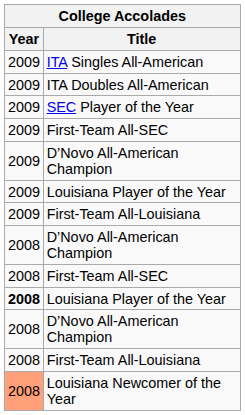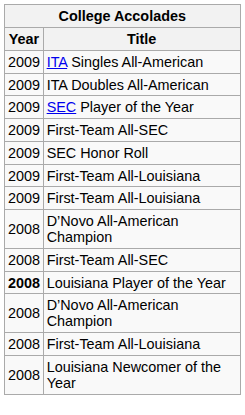(113, 161) D’Novo All-American Champion -> (97, 153) SEC Honor Roll
(136, 192) Louisiana Player of the Year -> (123, 176) First-Team All-Louisiana
(24, 391) lightsalmon background -> (24, 375) no background
